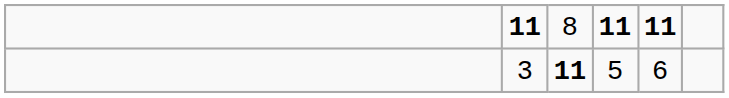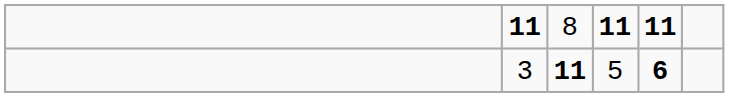(660, 71) normal -> (660, 71) bold
